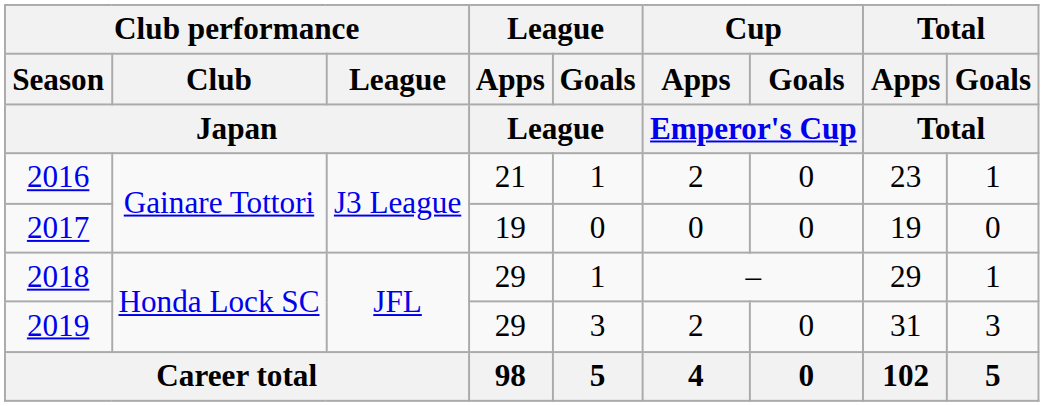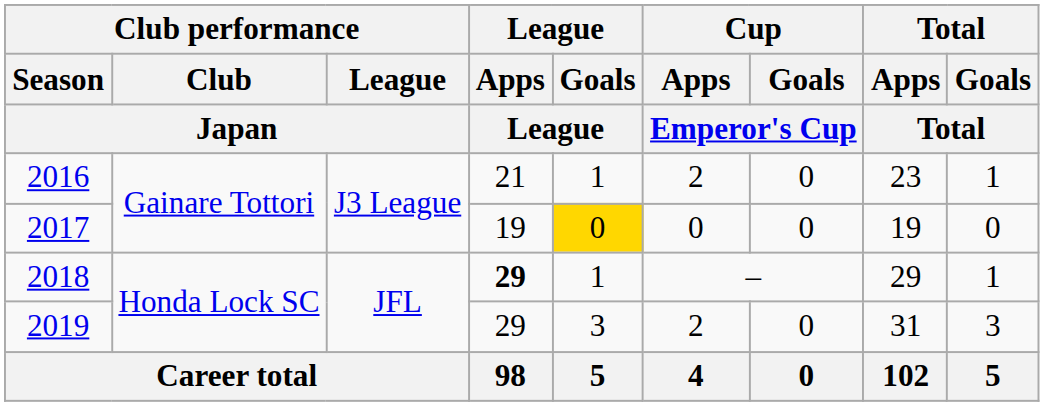(598, 227) no background -> (598, 227) gold background
(510, 276) normal -> (510, 276) bold
